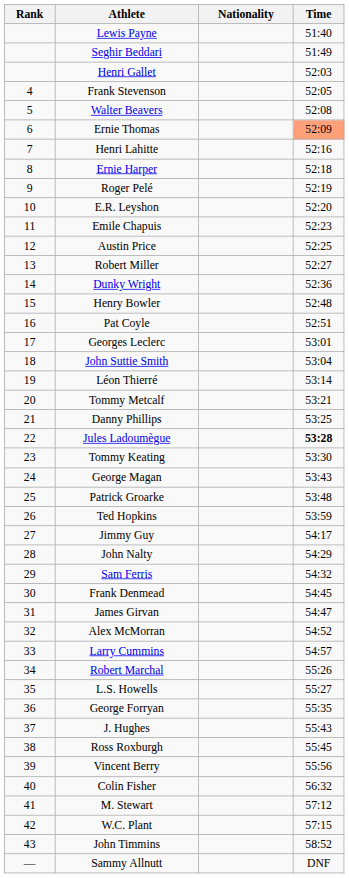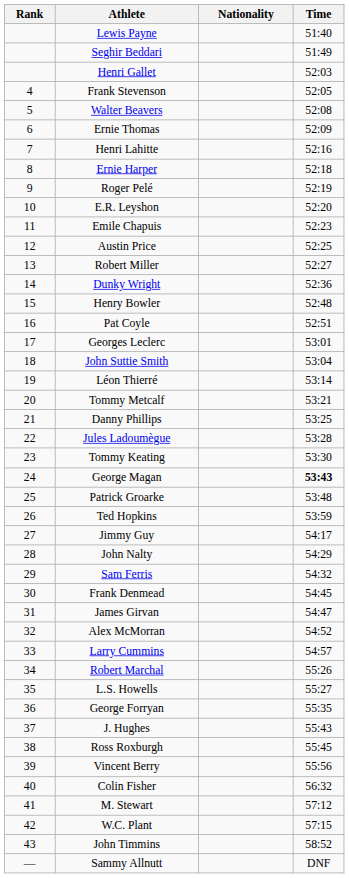(319, 130) lightsalmon background -> (319, 130) no background
(319, 438) bold -> (319, 438) normal
(319, 477) normal -> (319, 477) bold
